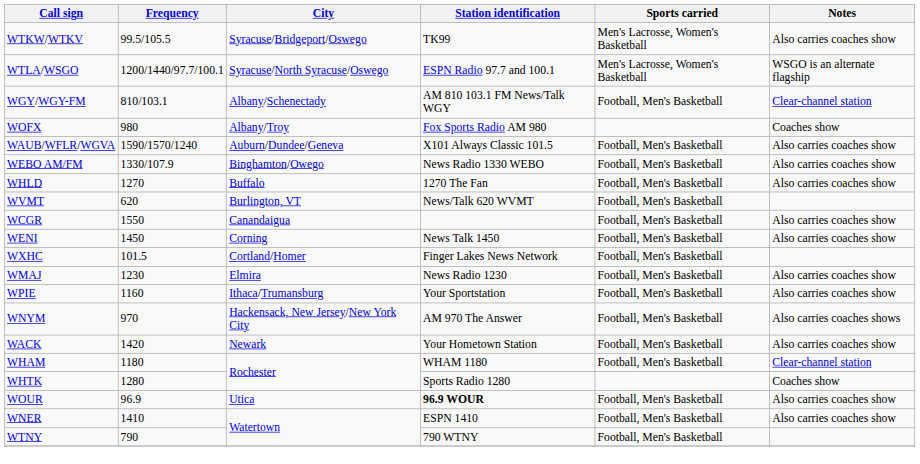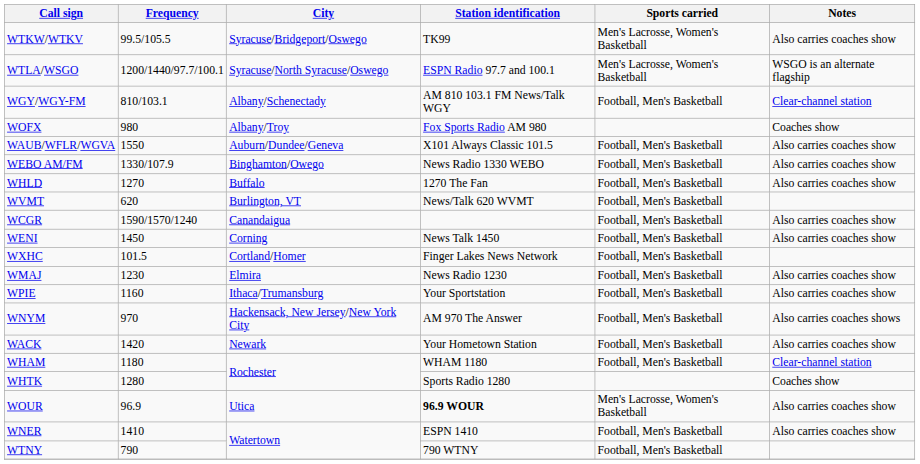(159, 145) 1590/1570/1240 -> (132, 145) 1550
(132, 219) 1550 -> (159, 219) 1590/1570/1240
(660, 399) Football, Men's Basketball -> (658, 406) Men's Lacrosse, Women's Basketball
